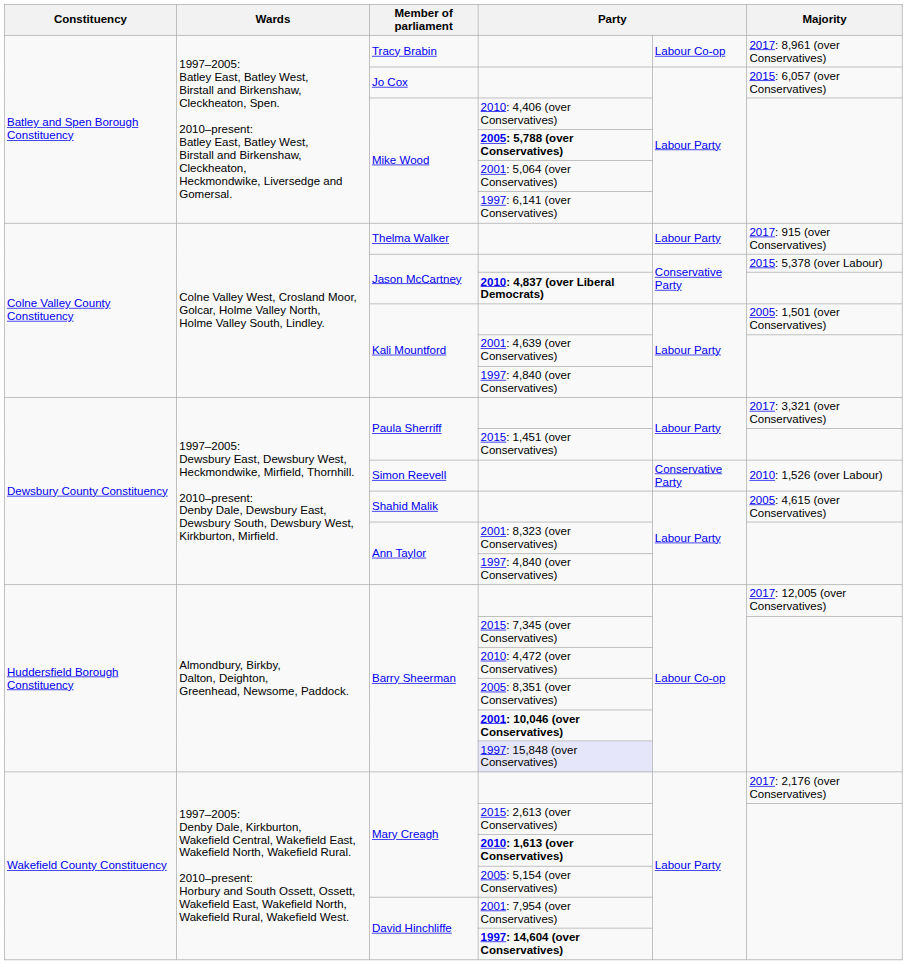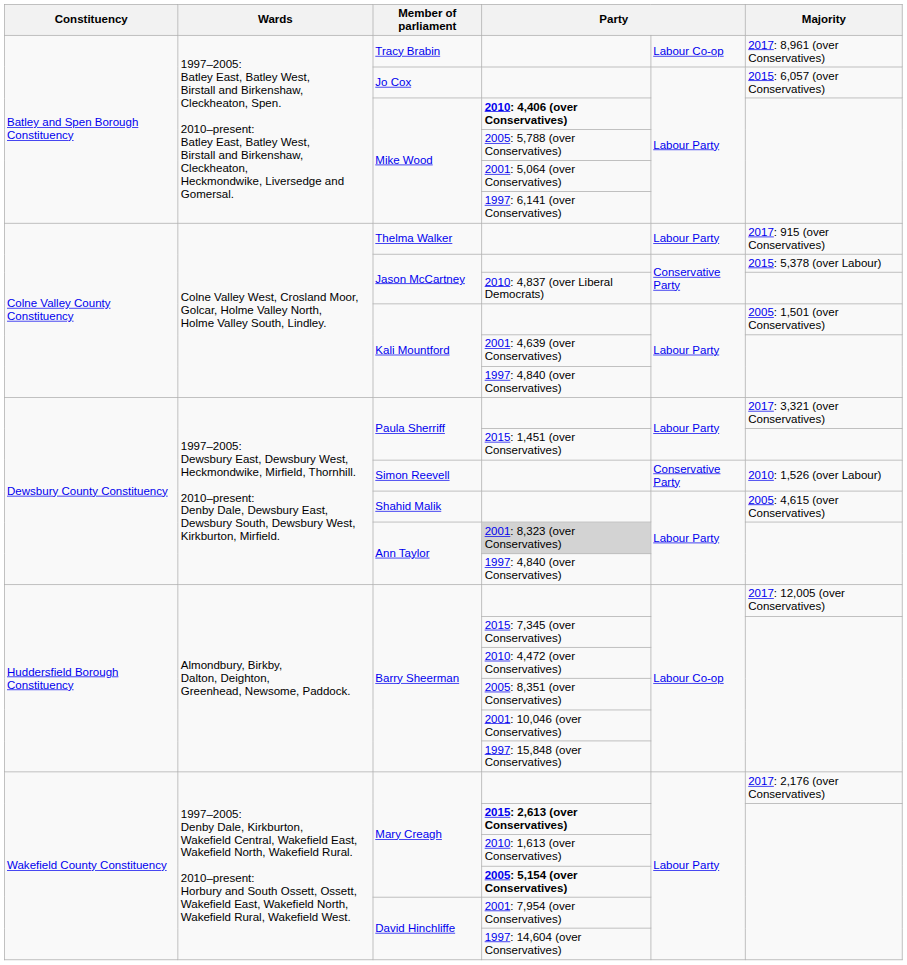(526, 113) normal -> (531, 113) bold
(527, 145) bold -> (530, 145) normal
(547, 288) bold -> (549, 288) normal
(526, 538) no background -> (530, 538) lightgrey background
(530, 725) bold -> (533, 725) normal
(529, 756) lavender background -> (533, 756) no background
(526, 819) normal -> (531, 819) bold
(527, 850) bold -> (530, 850) normal
(526, 881) normal -> (531, 881) bold
(530, 944) bold -> (533, 944) normal
